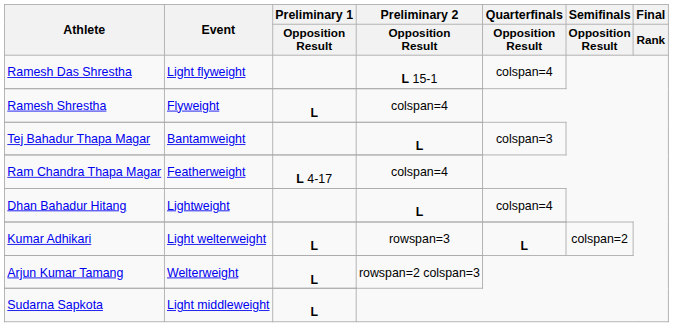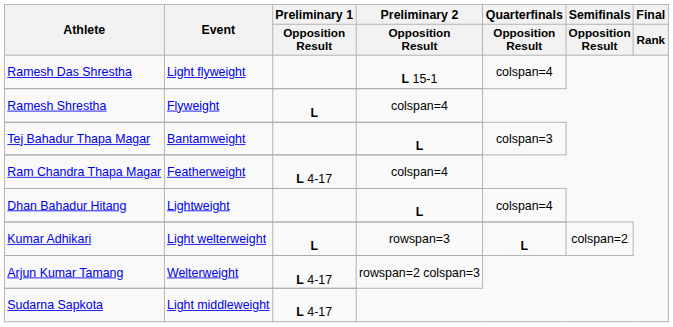(314, 279) L -> (314, 279) L 4-17
(314, 313) L -> (314, 313) L 4-17
